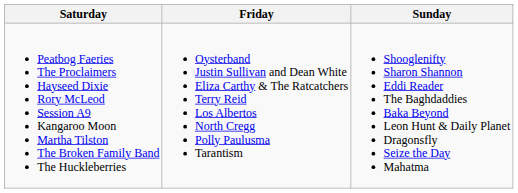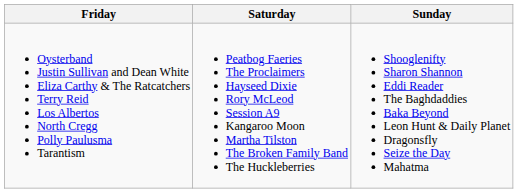columns swapped: (257, 14) <-> (83, 14)
